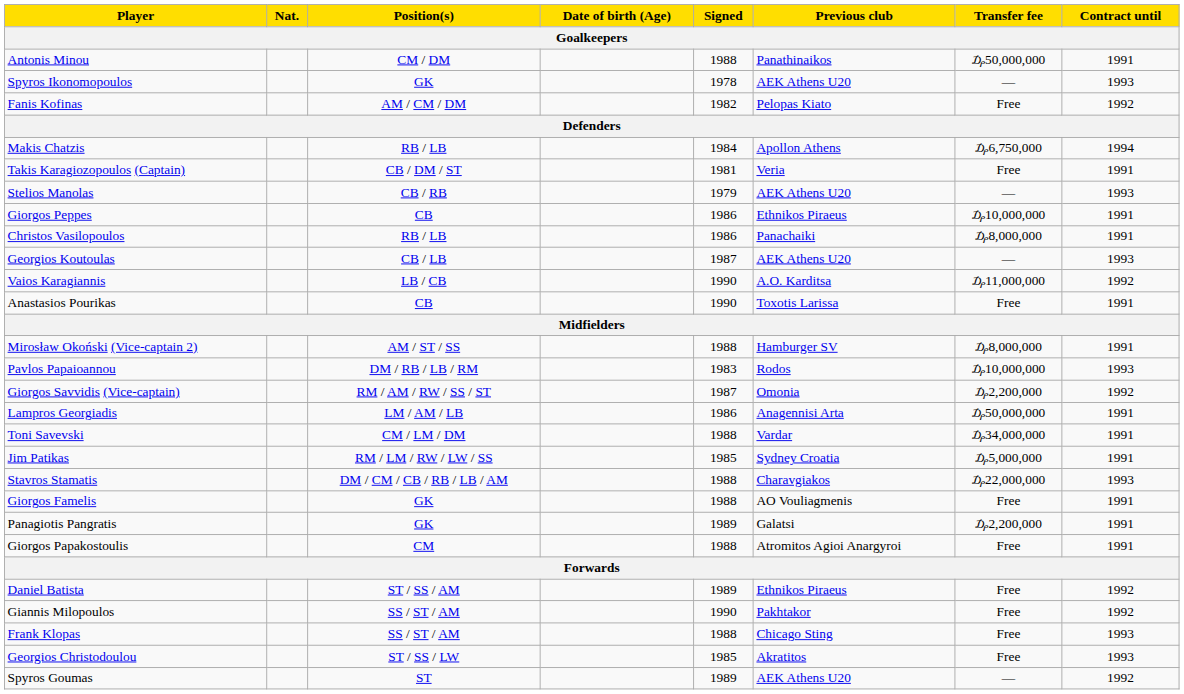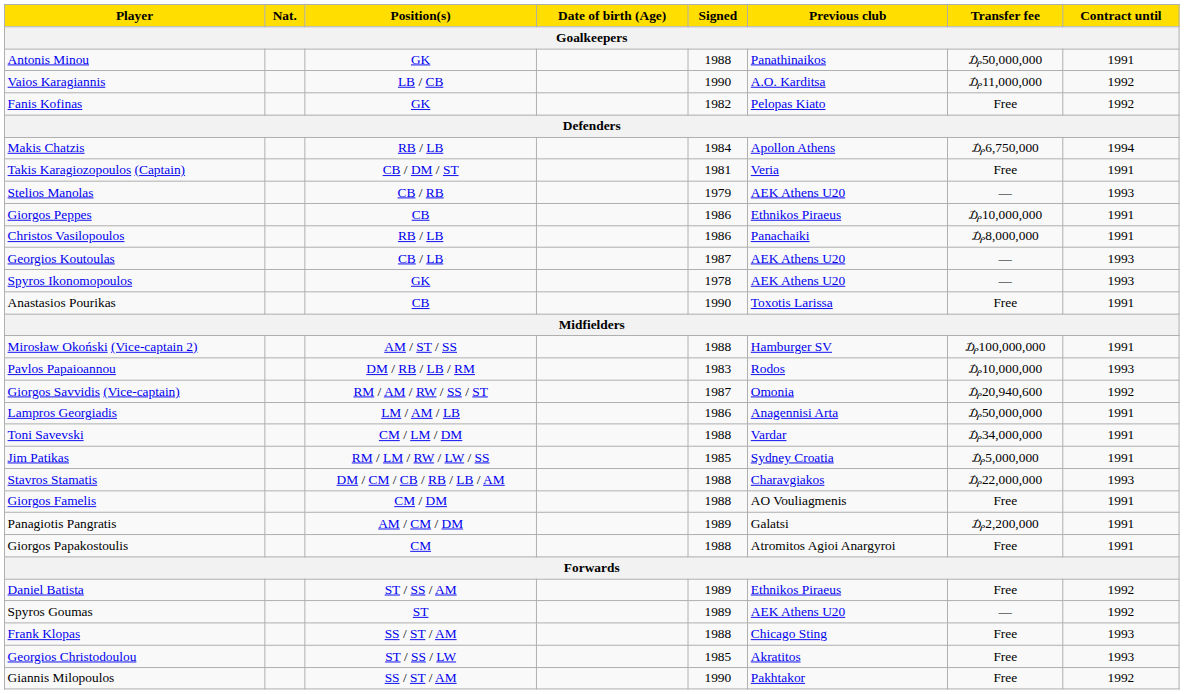(424, 60) CM / DM -> (421, 60) GK
rows swapped: (70, 82) <-> (56, 280)
(424, 104) AM / CM / DM -> (421, 104) GK
(1008, 347) ₯8,000,000 -> (1005, 347) ₯100,000,000
(1008, 391) ₯2,200,000 -> (1005, 391) ₯20,940,600
(424, 501) GK -> (421, 501) CM / DM
(424, 523) GK -> (421, 523) AM / CM / DM
rows swapped: (61, 612) <-> (50, 678)
